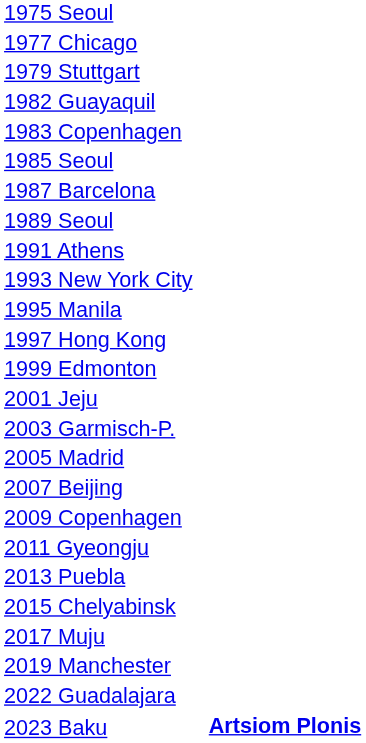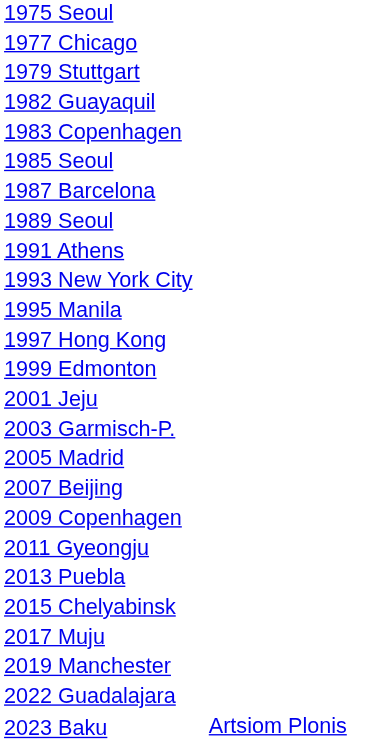(285, 725) bold -> (278, 725) normal
